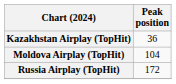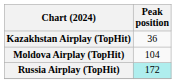(152, 70) no background -> (152, 70) paleturquoise background
